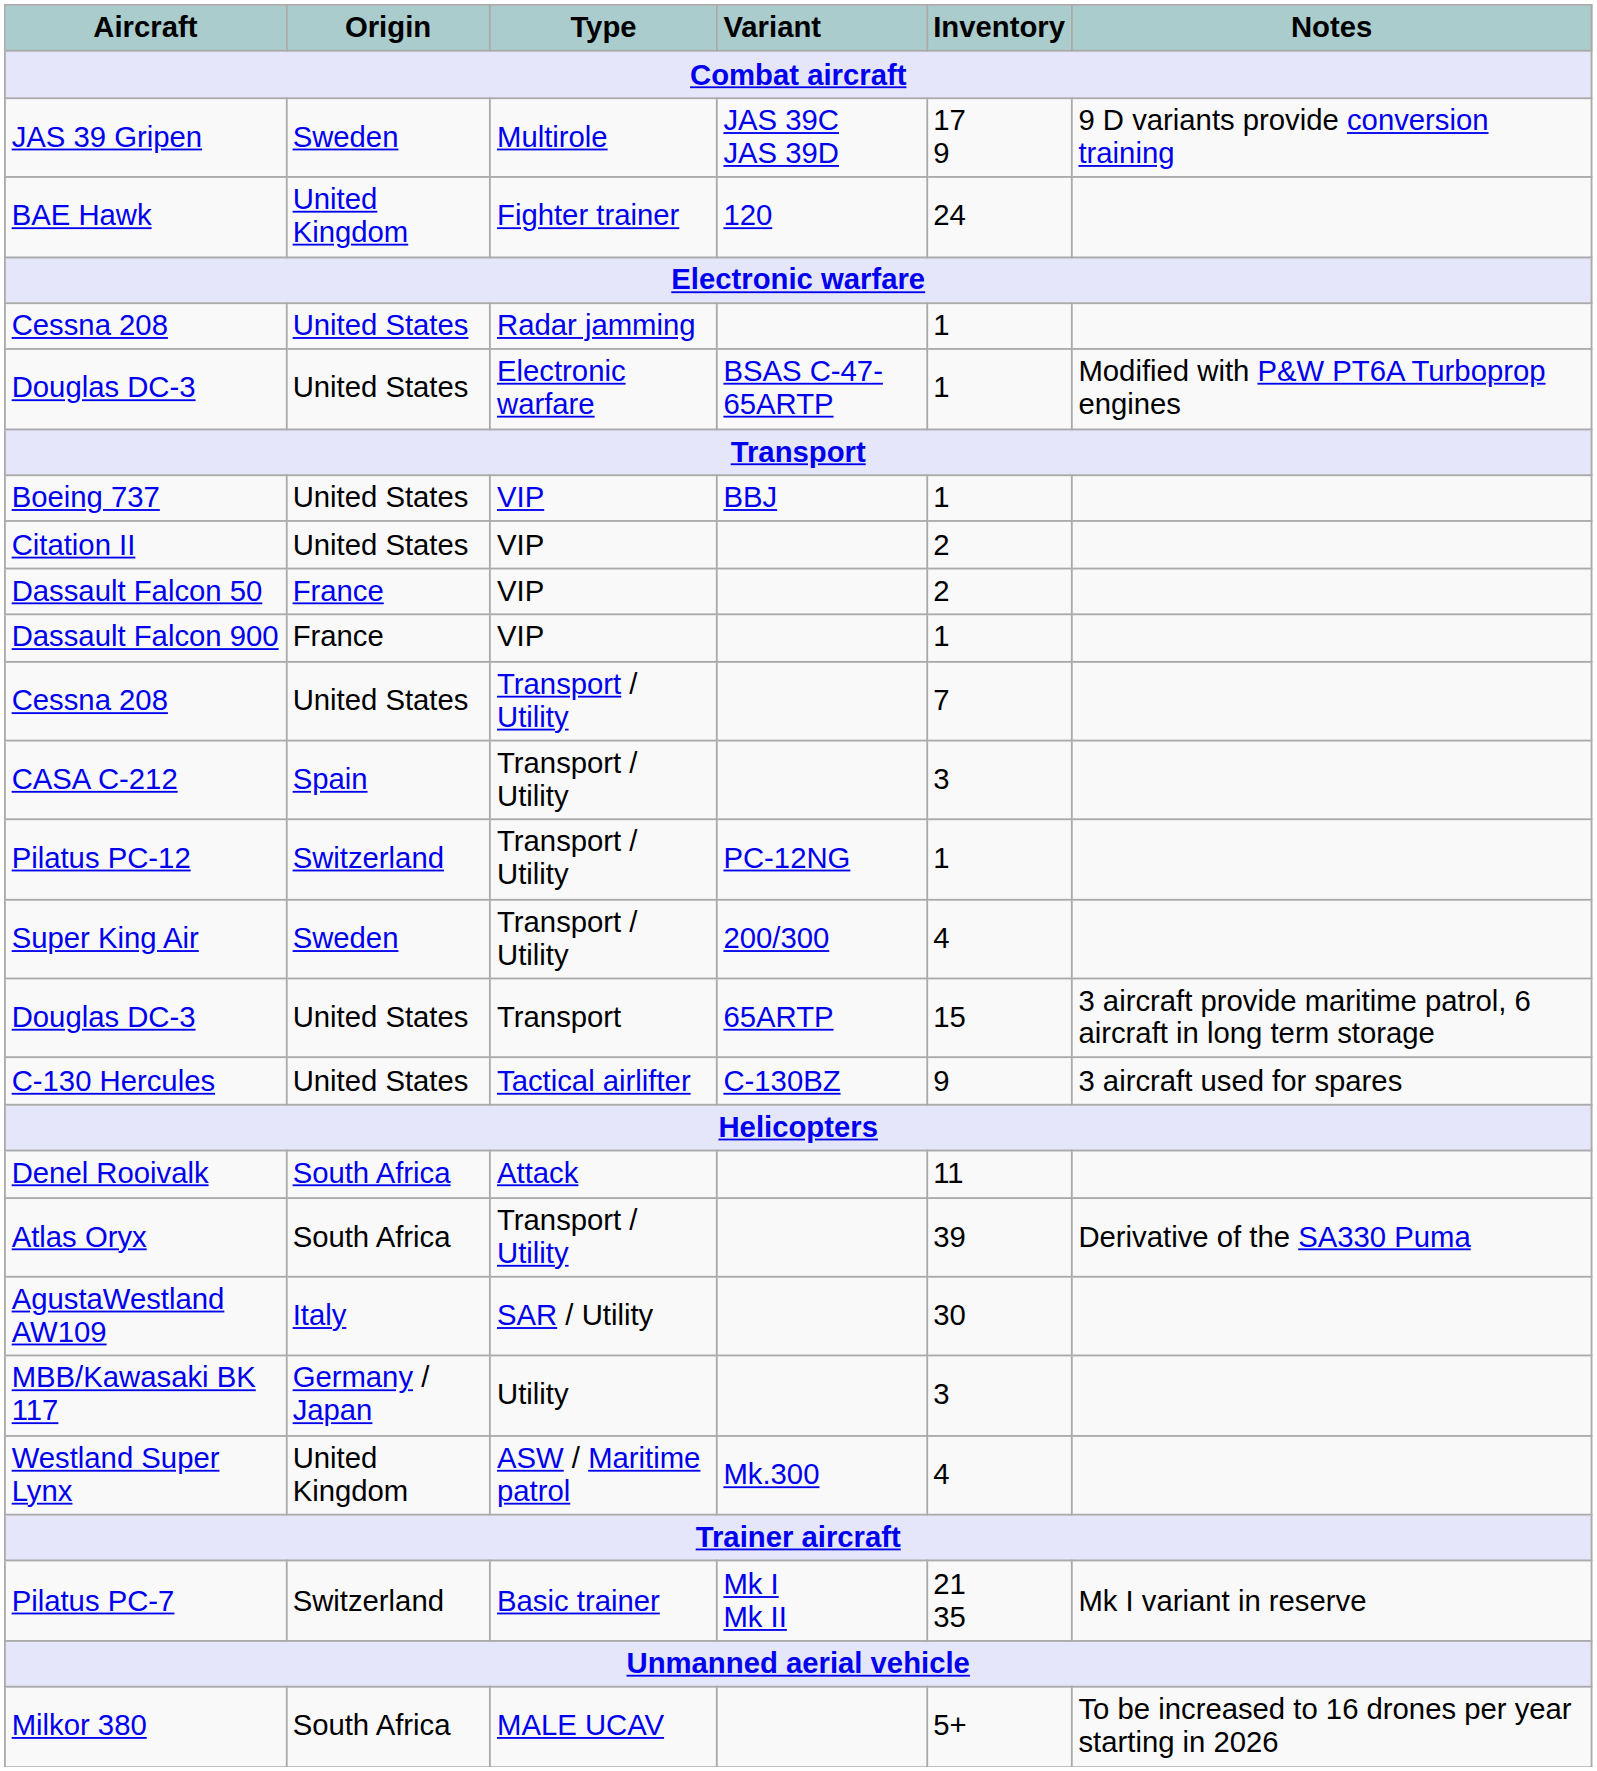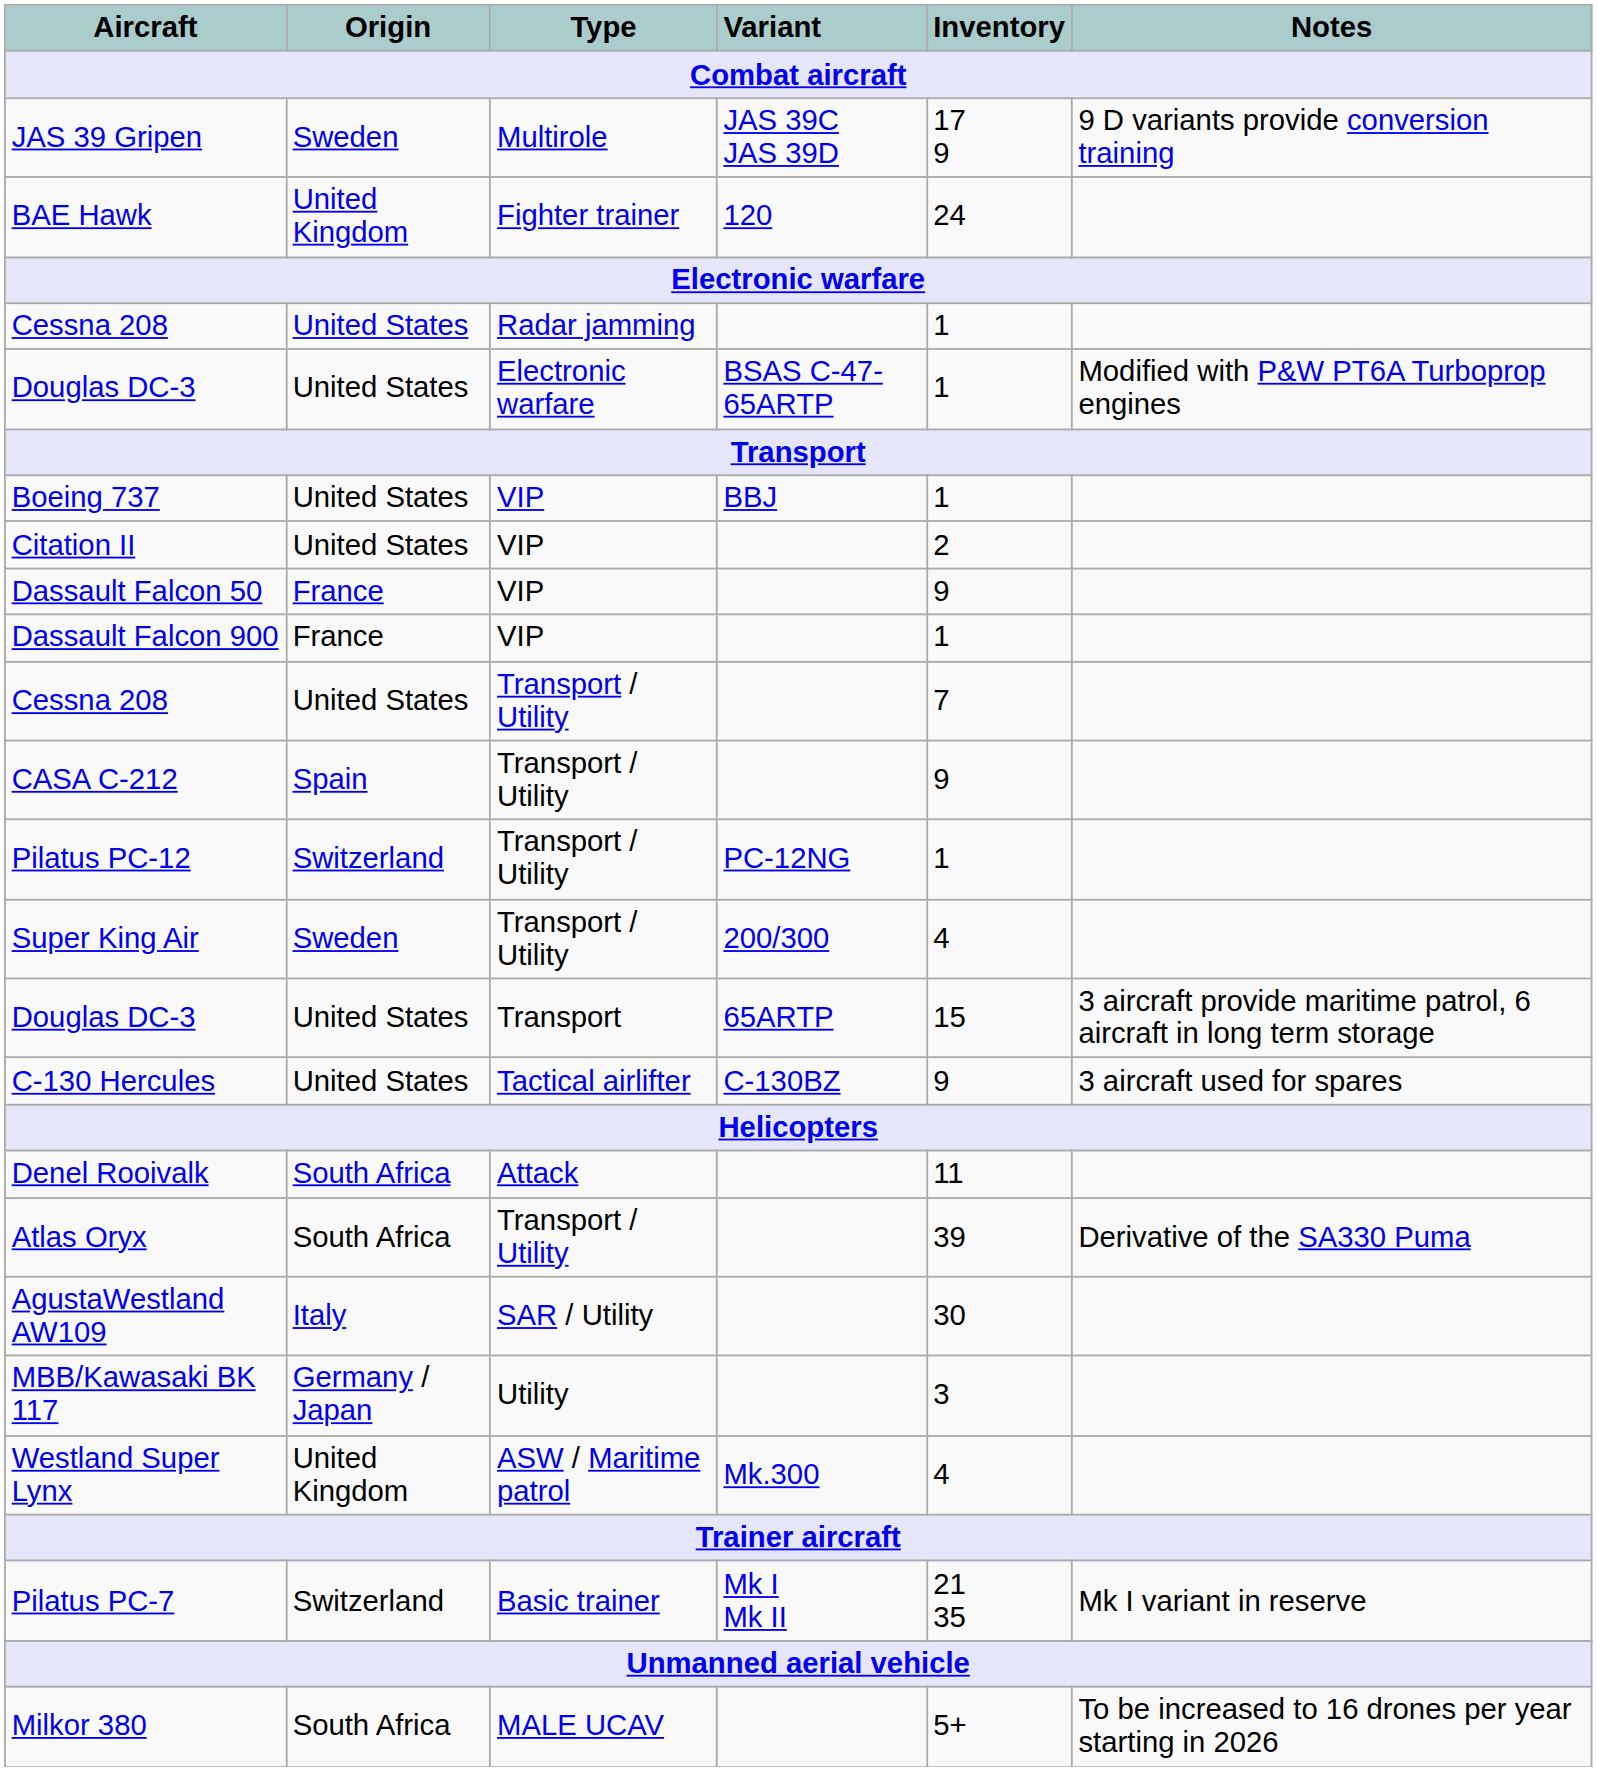(941, 590) 2 -> (941, 590) 9
(941, 779) 3 -> (941, 779) 9
